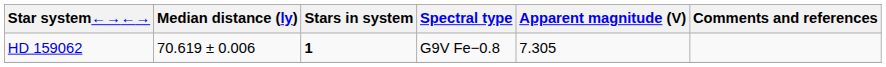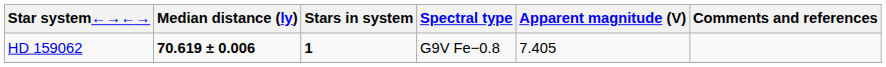(206, 47) normal -> (206, 47) bold
(538, 47) 7.305 -> (538, 47) 7.405
